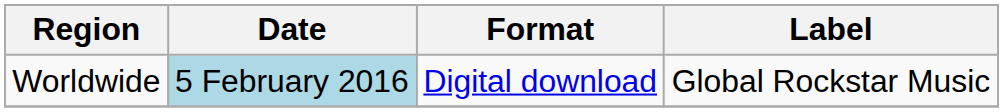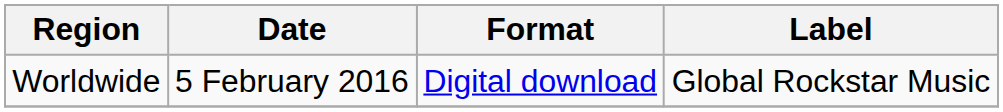(292, 80) lightblue background -> (292, 80) no background
